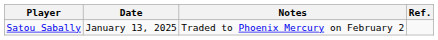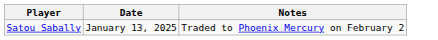- column: (420, 12)
